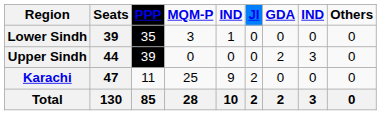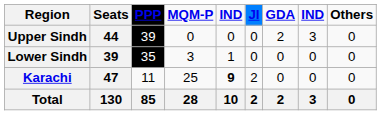rows swapped: (47, 57) <-> (47, 36)
(231, 78) normal -> (231, 78) bold
